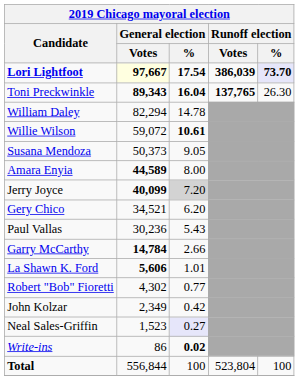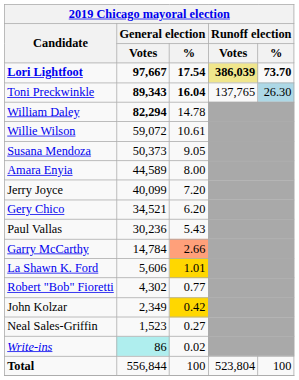(150, 72) lightyellow background -> (150, 72) no background
(235, 72) no background -> (235, 72) khaki background
(278, 72) lavender background -> (278, 72) no background
(235, 92) bold -> (235, 92) normal
(278, 92) no background -> (278, 92) lightblue background
(150, 111) normal -> (150, 111) bold
(191, 131) bold -> (191, 131) normal
(150, 170) bold -> (150, 170) normal
(150, 190) bold -> (150, 190) normal
(195, 190) lightgrey background -> (195, 190) no background
(150, 248) bold -> (150, 248) normal
(195, 248) no background -> (195, 248) lightsalmon background
(153, 268) bold -> (153, 268) normal
(195, 268) no background -> (195, 268) gold background
(195, 307) no background -> (195, 307) gold background
(195, 326) lavender background -> (195, 326) no background
(161, 346) no background -> (161, 346) paleturquoise background
(195, 346) bold -> (195, 346) normal
